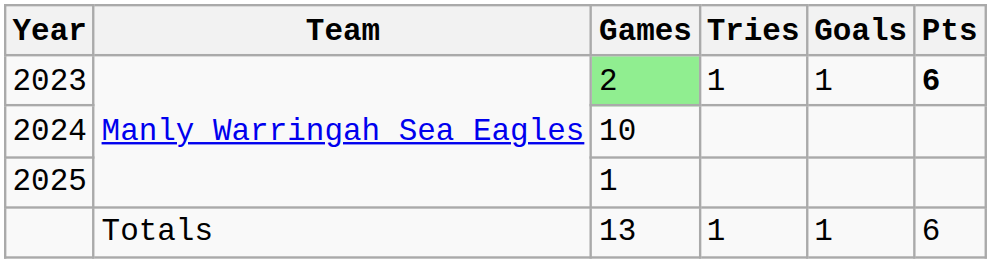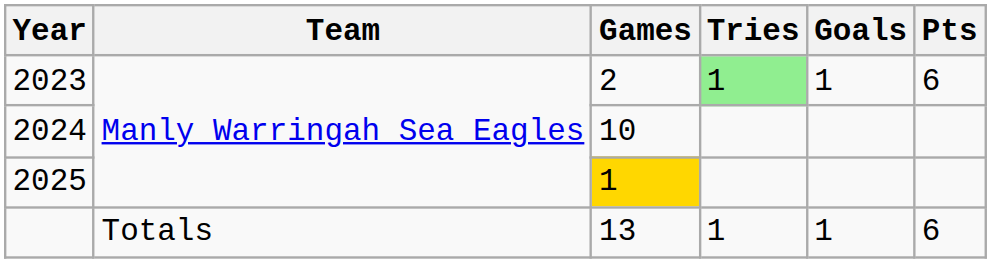(608, 81) lightgreen background -> (608, 81) no background
(716, 81) no background -> (716, 81) lightgreen background
(931, 81) bold -> (931, 81) normal
(608, 182) no background -> (608, 182) gold background
